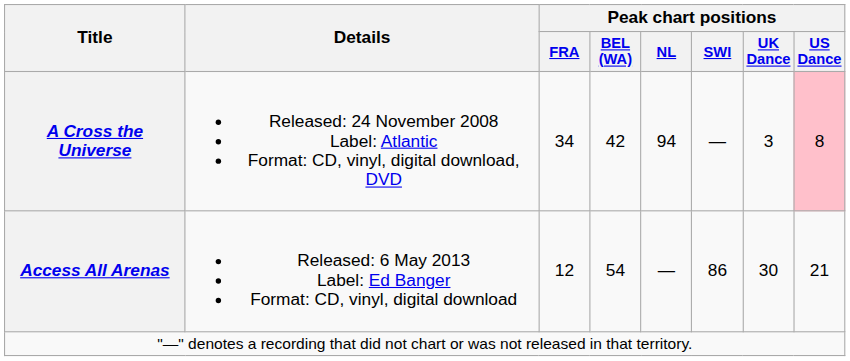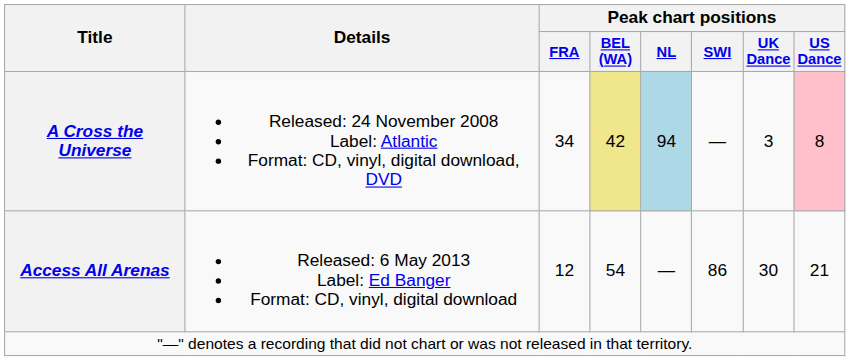(615, 141) no background -> (615, 141) khaki background
(666, 141) no background -> (666, 141) lightblue background
